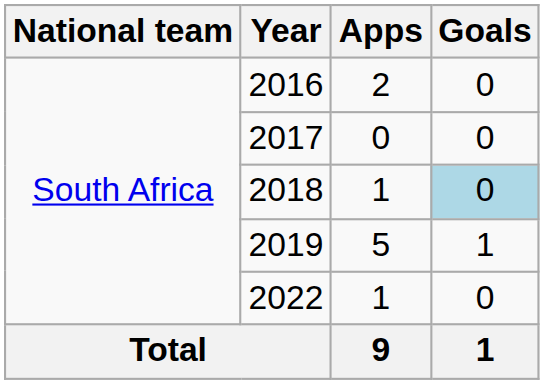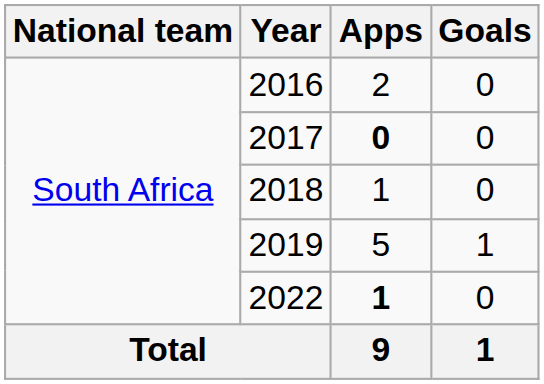(381, 137) normal -> (381, 137) bold
(485, 191) lightblue background -> (485, 191) no background
(381, 297) normal -> (381, 297) bold
